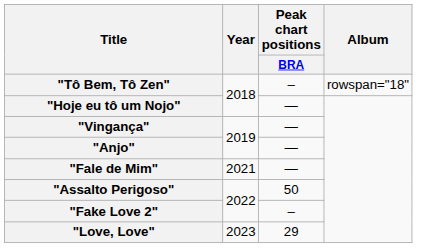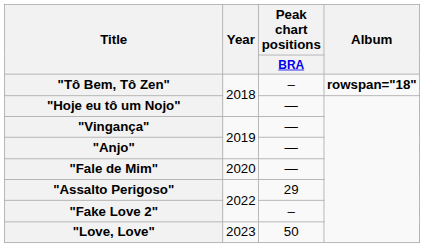(368, 84) normal -> (372, 84) bold
(241, 169) 2021 -> (241, 169) 2020
(291, 190) 50 -> (291, 190) 29
(291, 232) 29 -> (291, 232) 50
